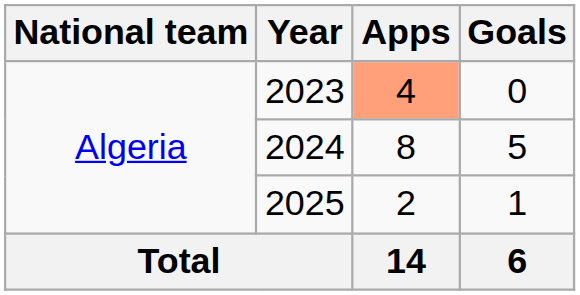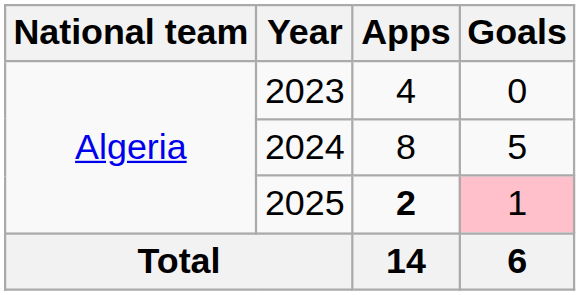(406, 89) lightsalmon background -> (406, 89) no background
(406, 203) normal -> (406, 203) bold
(517, 203) no background -> (517, 203) pink background
